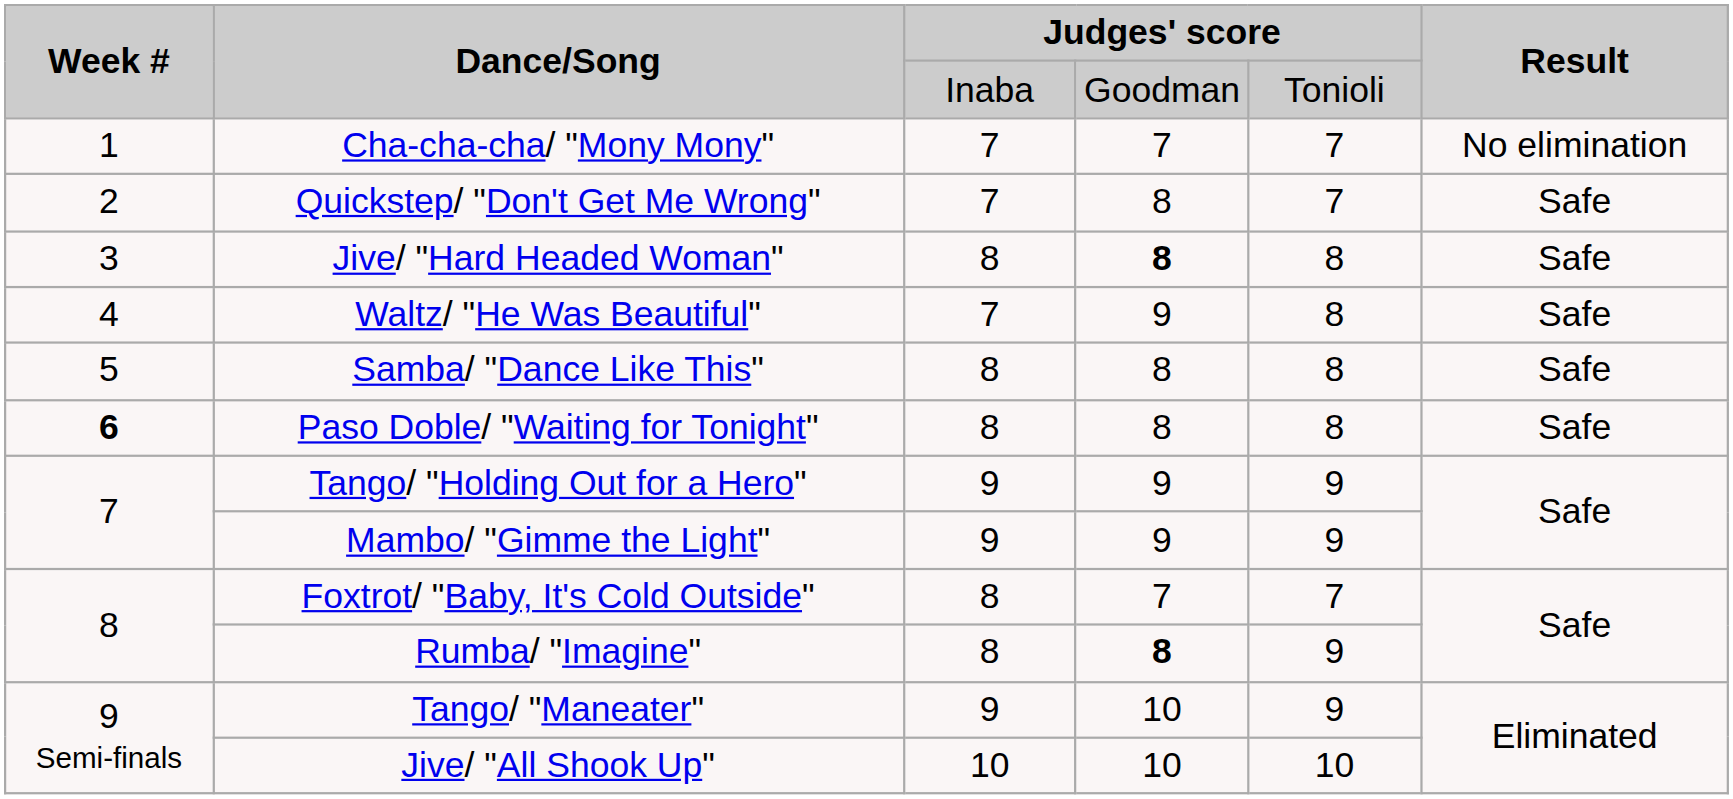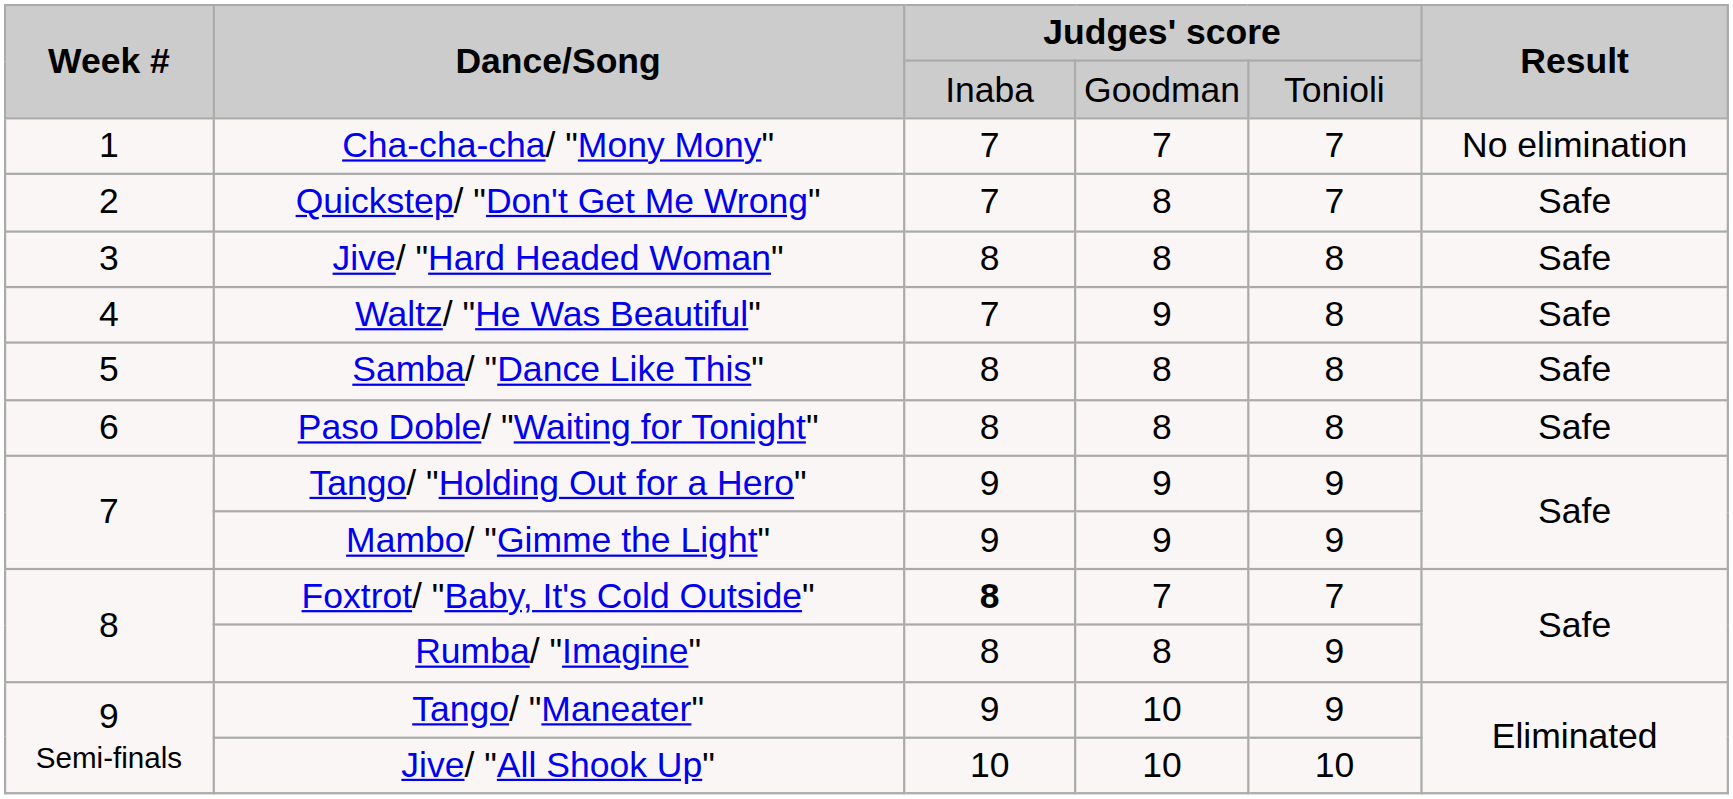(1162, 257) bold -> (1162, 257) normal
(109, 426) bold -> (109, 426) normal
(990, 595) normal -> (990, 595) bold
(1162, 652) bold -> (1162, 652) normal
